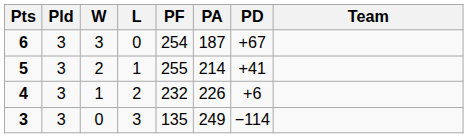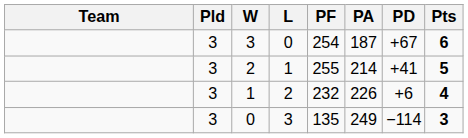columns swapped: (368, 17) <-> (23, 17)
